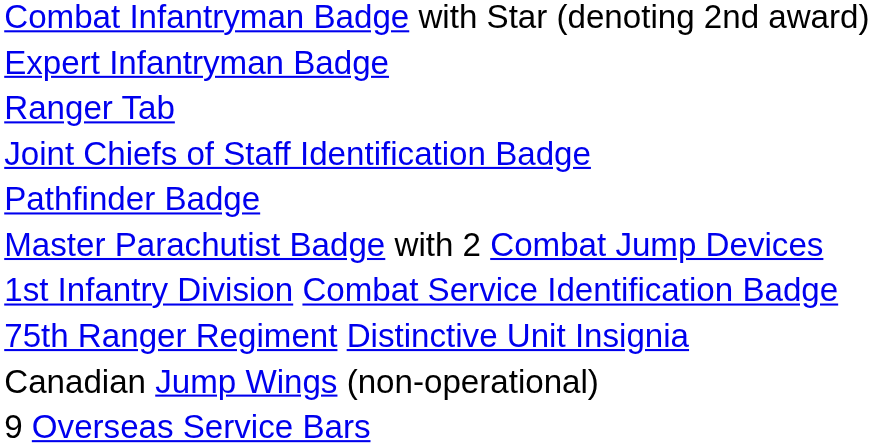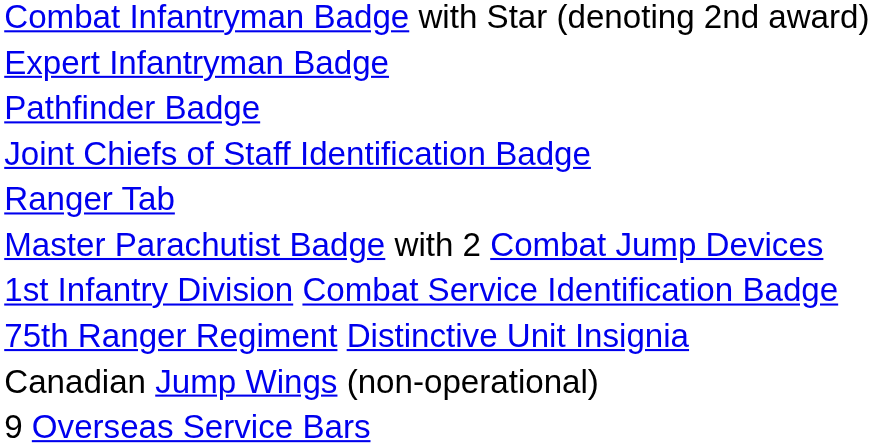(90, 108) Ranger Tab -> (132, 108) Pathfinder Badge
(132, 199) Pathfinder Badge -> (90, 199) Ranger Tab
